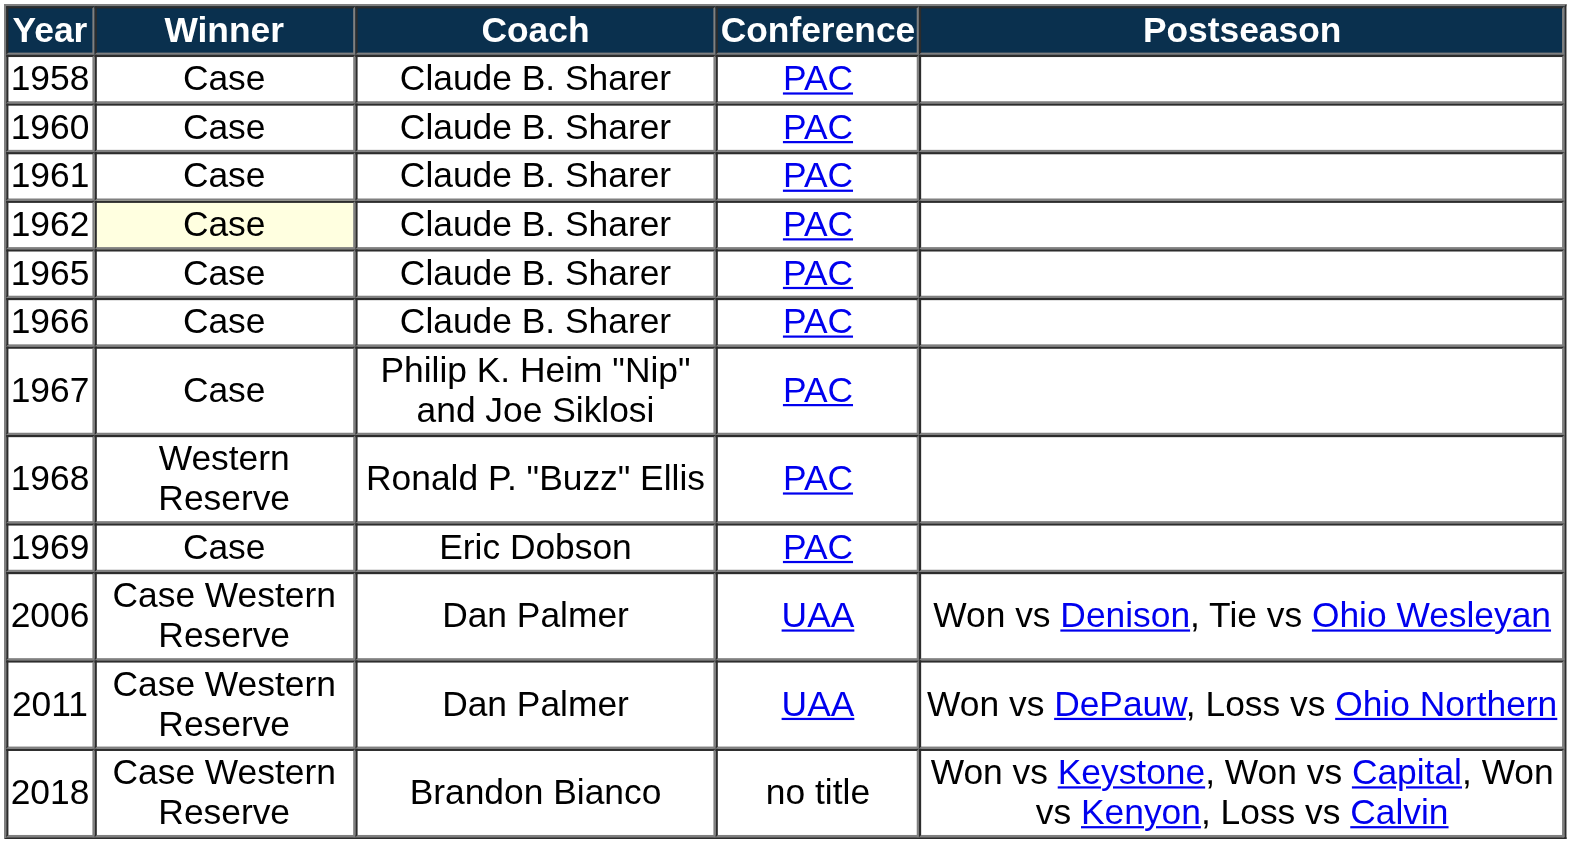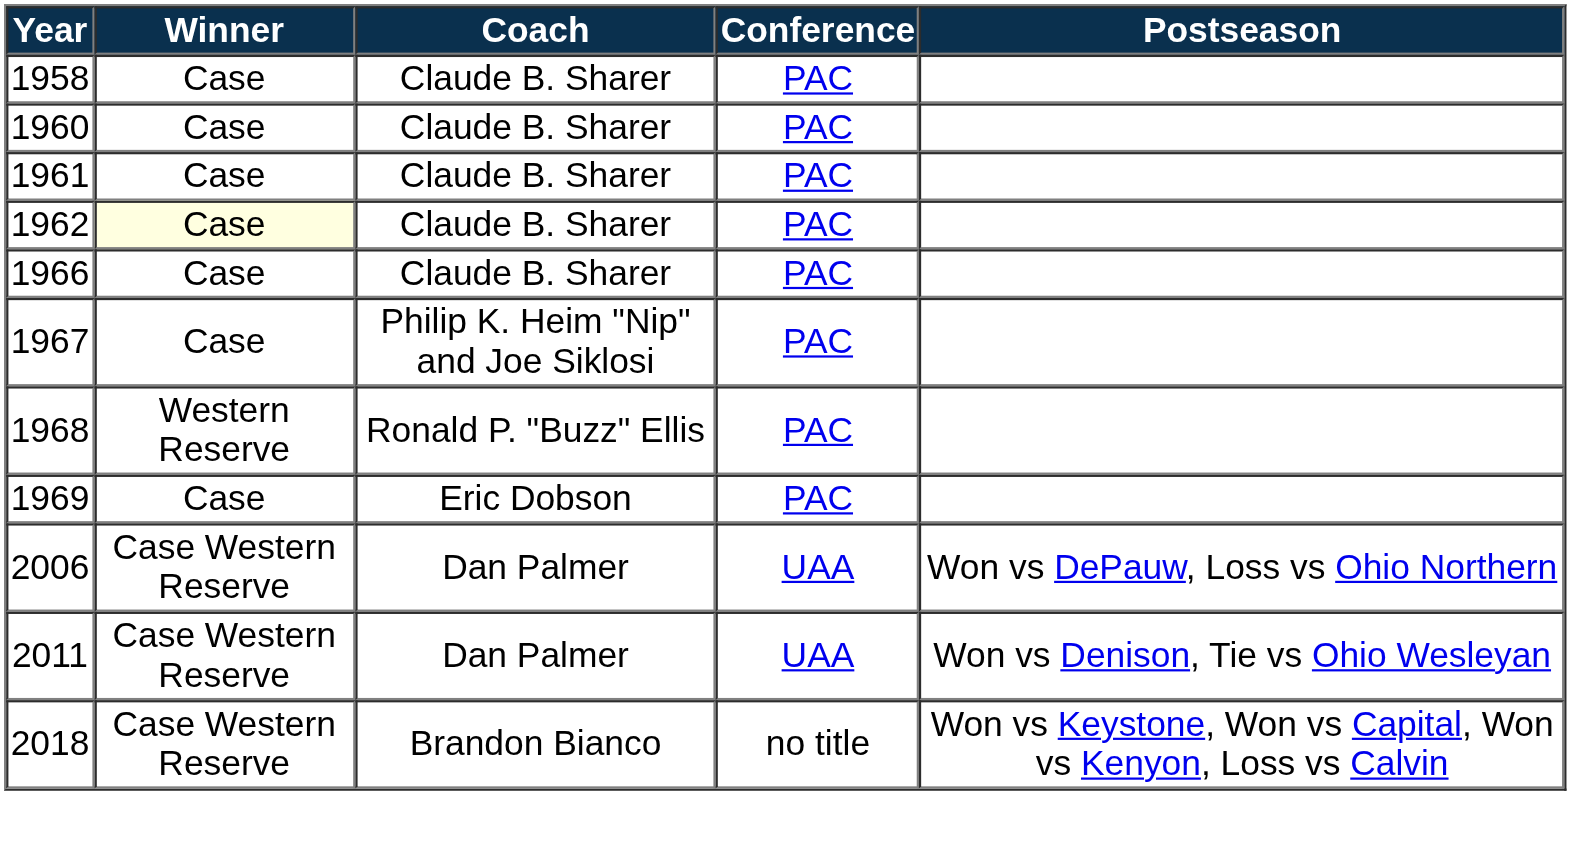- row: (50, 273)
(1242, 615) Won vs Denison, Tie vs Ohio Wesleyan -> (1242, 566) Won vs DePauw, Loss vs Ohio Northern
(1242, 703) Won vs DePauw, Loss vs Ohio Northern -> (1242, 655) Won vs Denison, Tie vs Ohio Wesleyan
